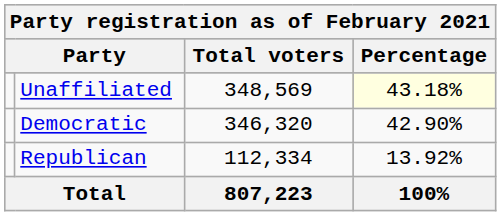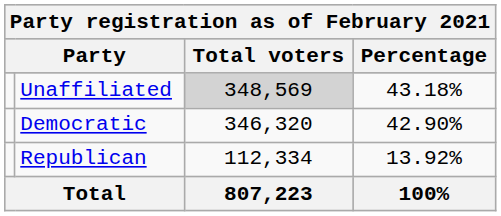(268, 91) no background -> (268, 91) lightgrey background
(424, 91) lightyellow background -> (424, 91) no background
